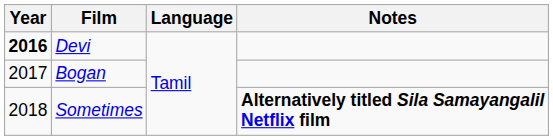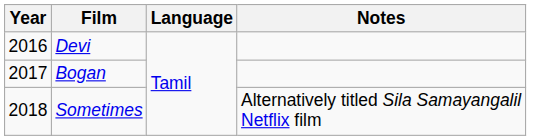(28, 45) bold -> (28, 45) normal
(393, 111) bold -> (381, 111) normal
